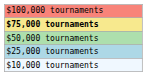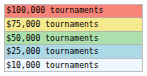(52, 25) bold -> (52, 25) normal
